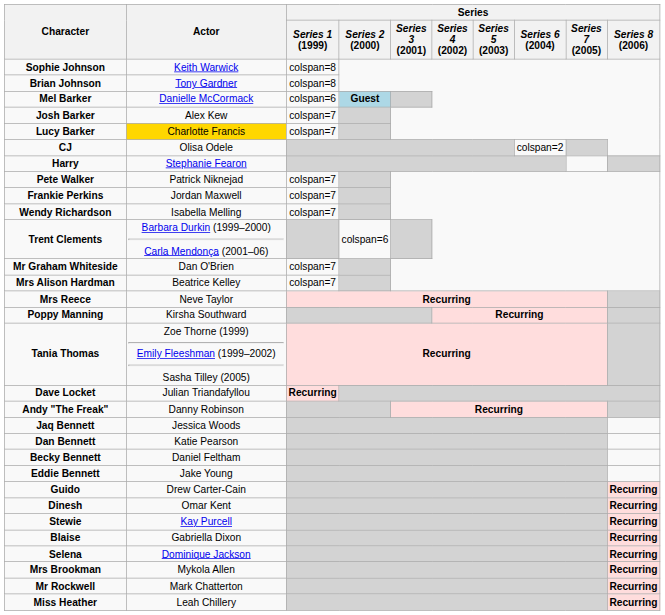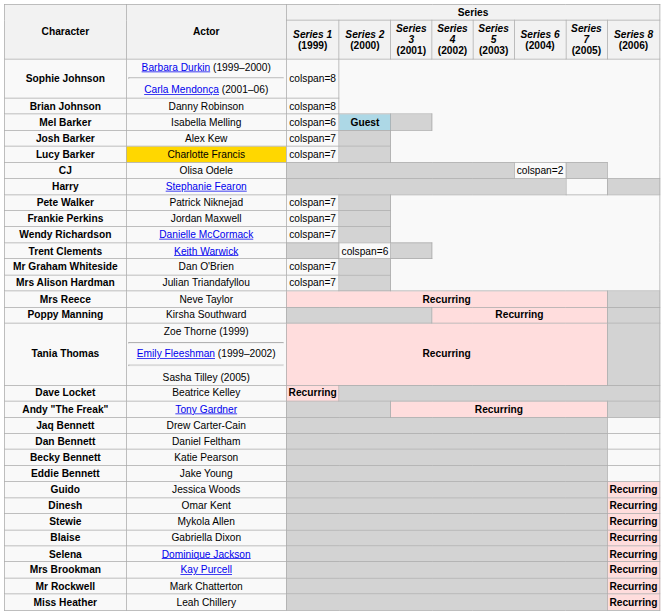(206, 67) Keith Warwick -> (206, 78) Barbara Durkin (1999–2000) Carla Mendonça (2001–06)
(206, 83) Tony Gardner -> (206, 106) Danny Robinson
(206, 99) Danielle McCormack -> (206, 122) Isabella Melling
(206, 211) Isabella Melling -> (206, 234) Danielle McCormack
(206, 239) Barbara Durkin (1999–2000) Carla Mendonça (2001–06) -> (206, 250) Keith Warwick
(206, 283) Beatrice Kelley -> (206, 283) Julian Triandafyllou
(206, 393) Julian Triandafyllou -> (206, 393) Beatrice Kelley
(206, 409) Danny Robinson -> (206, 409) Tony Gardner
(206, 425) Jessica Woods -> (206, 425) Drew Carter-Cain
(206, 441) Katie Pearson -> (206, 441) Daniel Feltham
(206, 457) Daniel Feltham -> (206, 457) Katie Pearson
(206, 489) Drew Carter-Cain -> (206, 489) Jessica Woods
(206, 521) Kay Purcell -> (206, 521) Mykola Allen
(206, 570) Mykola Allen -> (206, 570) Kay Purcell
